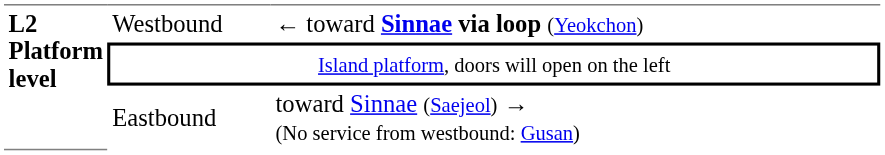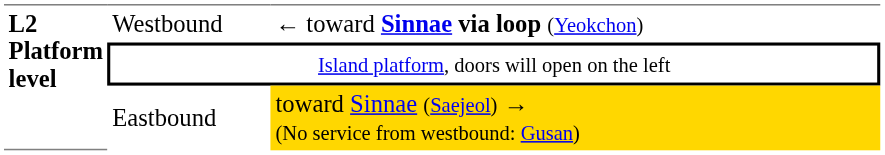(428, 117) no background -> (428, 117) gold background
